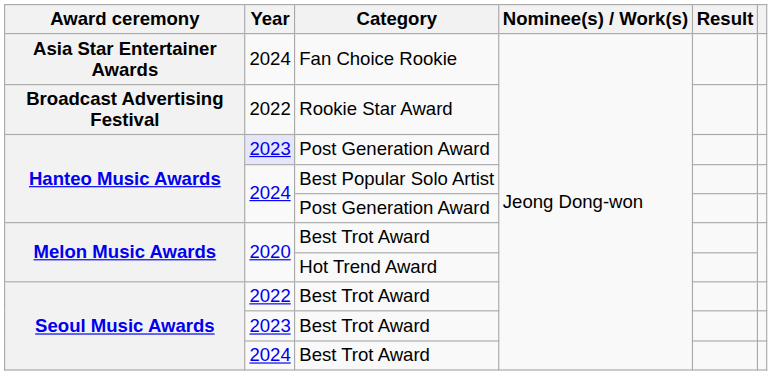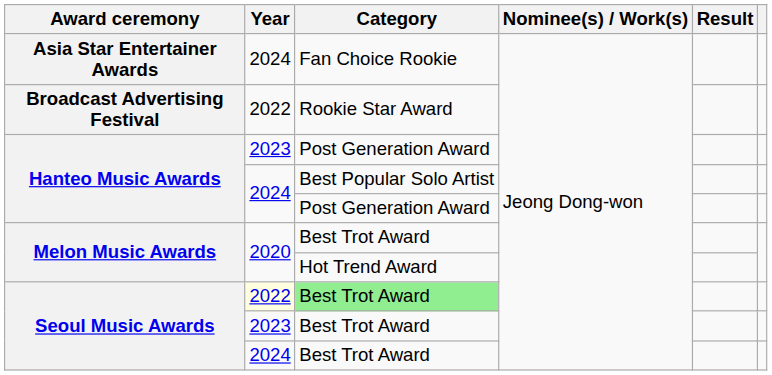(270, 149) lavender background -> (270, 149) no background
(270, 296) no background -> (270, 296) lightyellow background
(365, 296) no background -> (365, 296) lightgreen background
